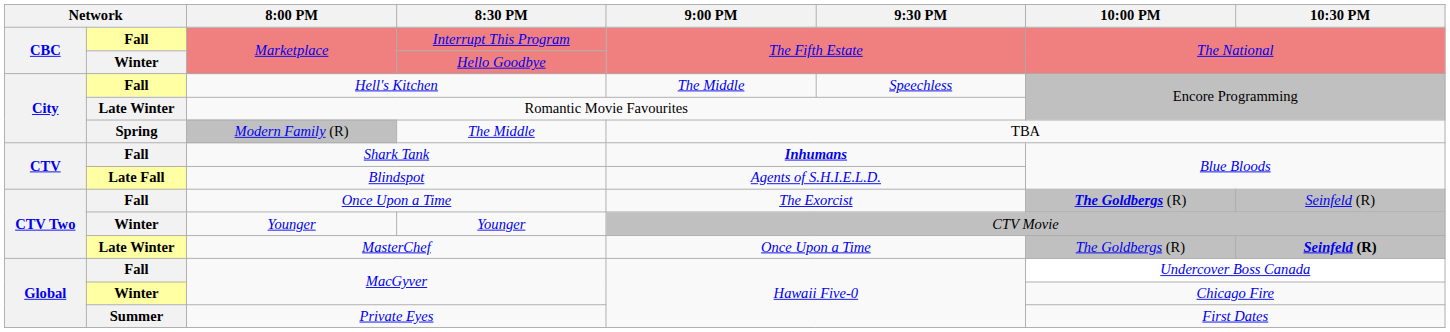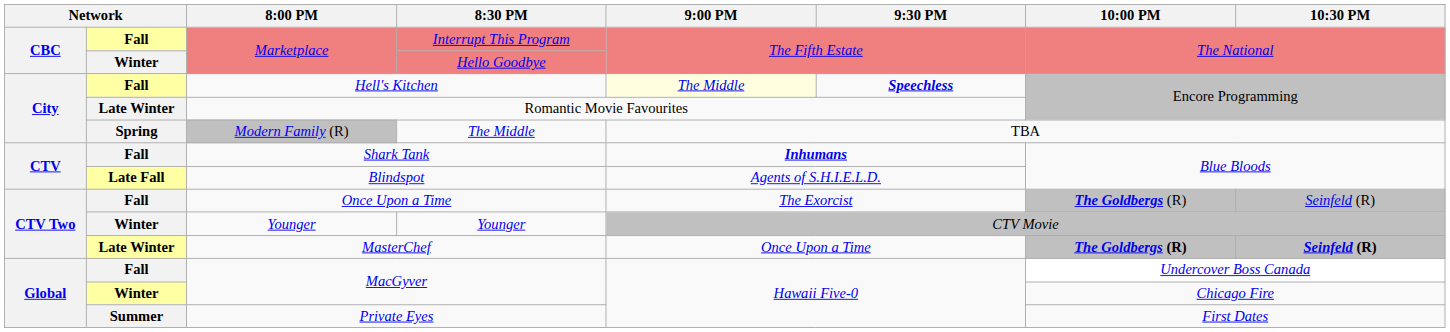(711, 85) no background -> (711, 85) lightyellow background
(921, 85) normal -> (921, 85) bold
(1130, 246) normal -> (1130, 246) bold
